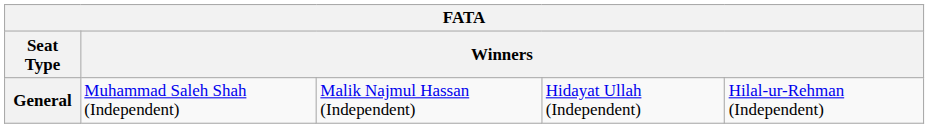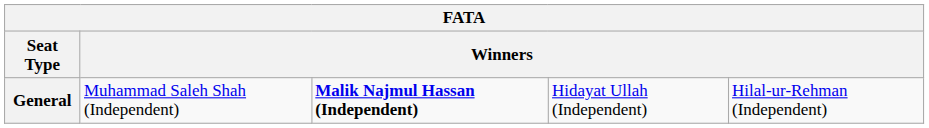(395, 100) normal -> (395, 100) bold
